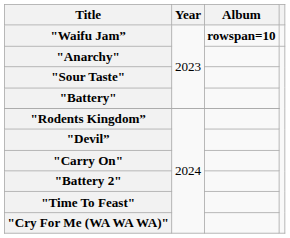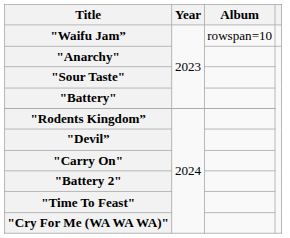(241, 35) bold -> (240, 35) normal
